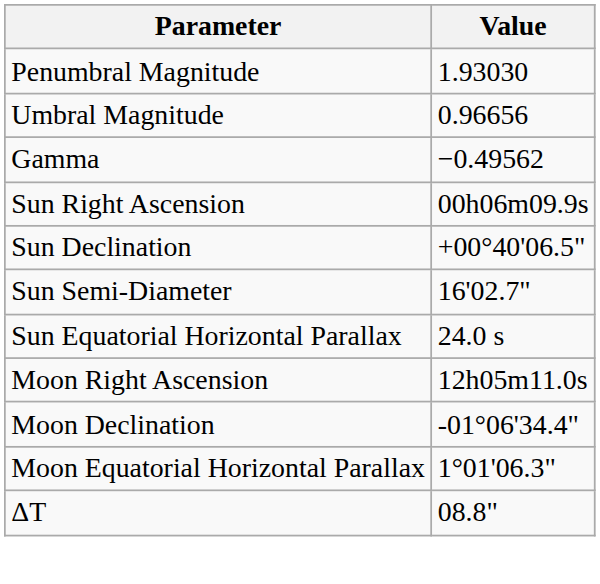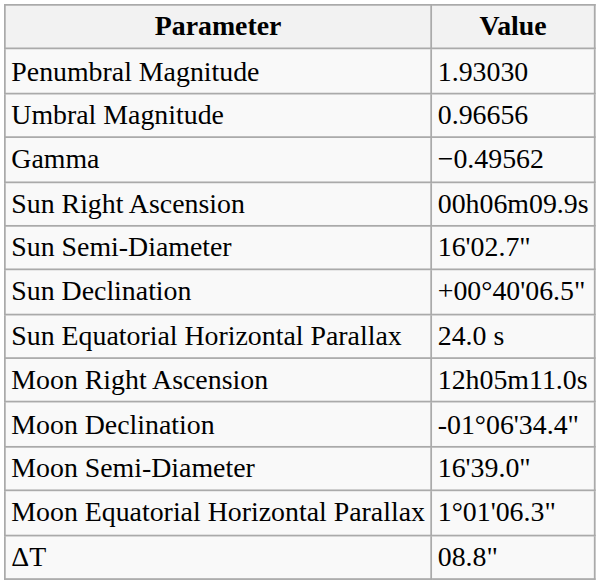rows swapped: (101, 247) <-> (121, 291)
+ row: (133, 468)
